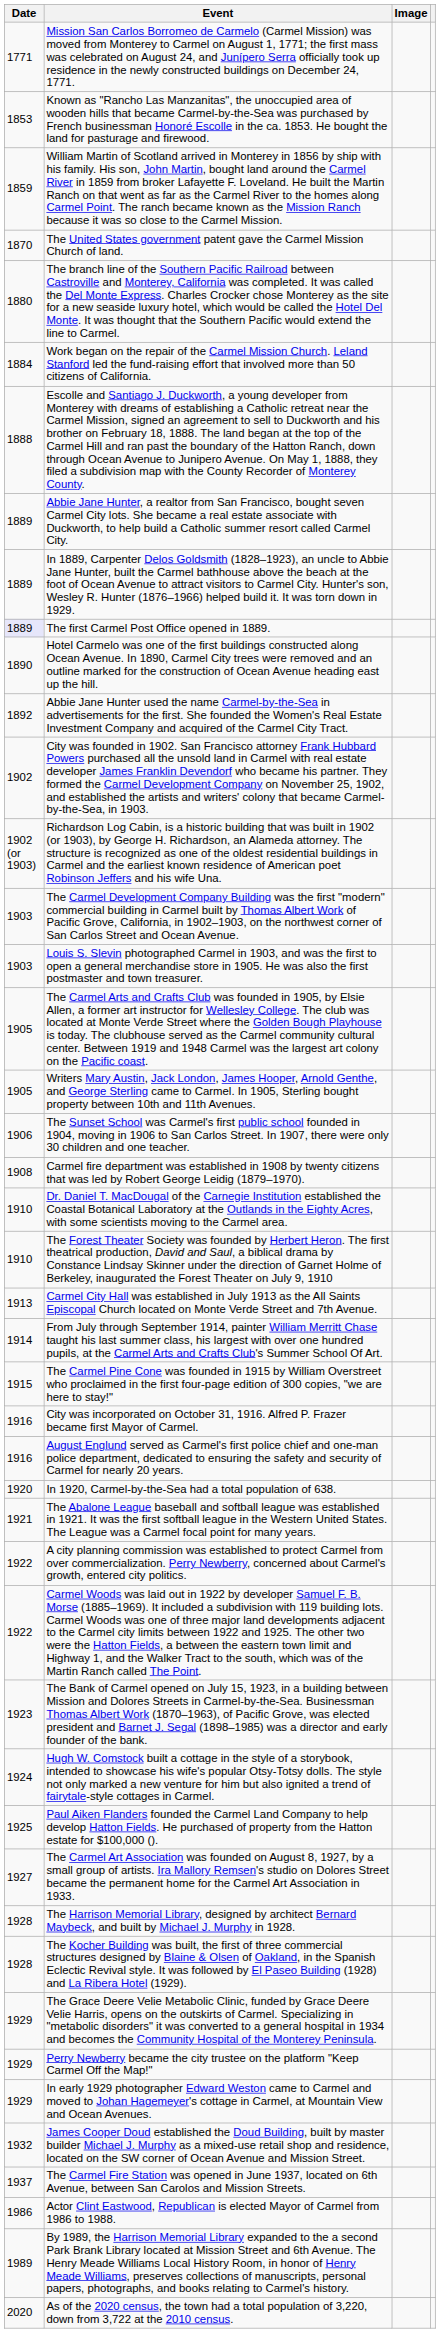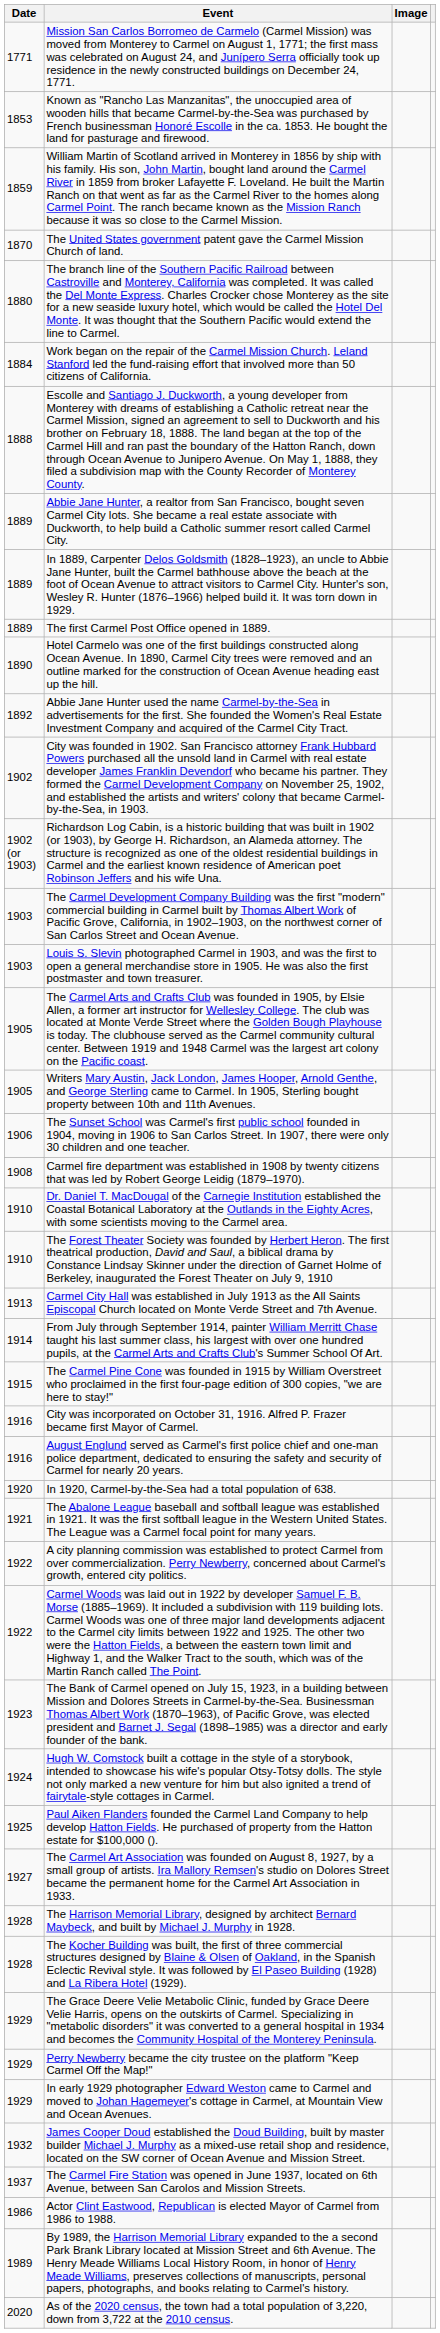(20, 628) lavender background -> (20, 628) no background
